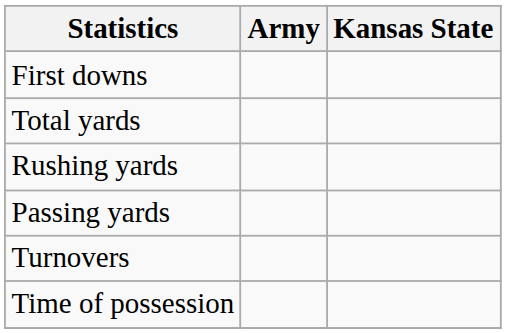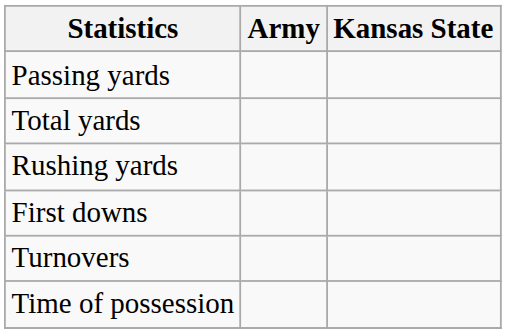rows swapped: (80, 74) <-> (91, 212)
